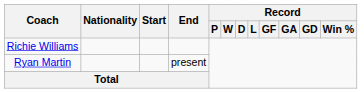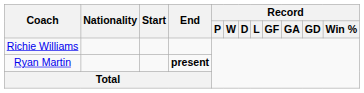(189, 63) normal -> (190, 63) bold
